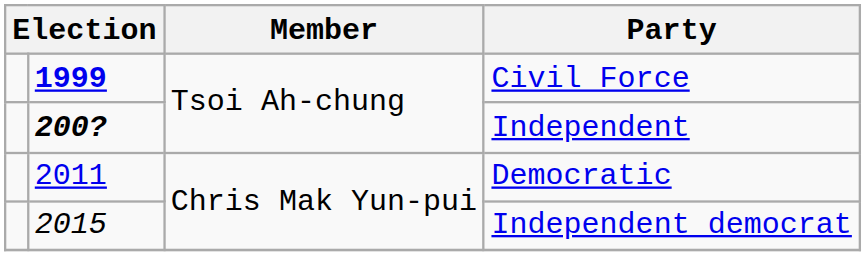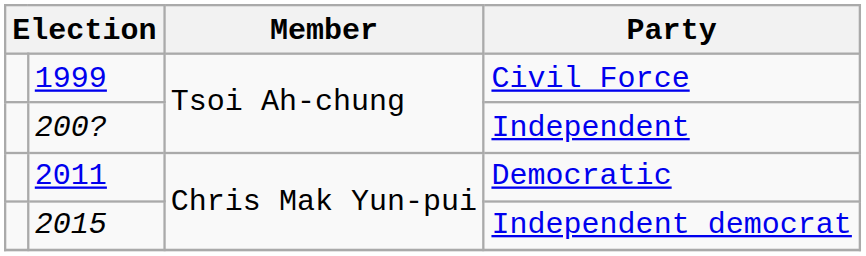(71, 79) bold -> (71, 79) normal
(71, 128) bold -> (71, 128) normal
